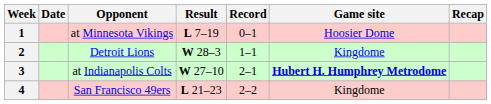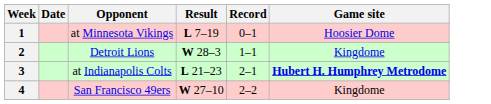- column: (468, 14)
(201, 71) W 27–10 -> (201, 71) L 21–23
(201, 90) L 21–23 -> (201, 90) W 27–10
